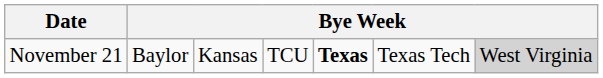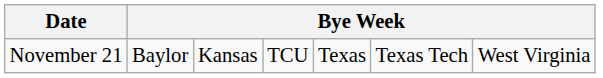(343, 55) bold -> (342, 55) normal
(536, 55) lightgrey background -> (534, 55) no background
